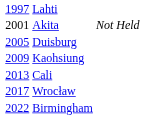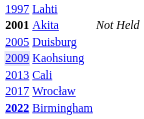(17, 25) normal -> (17, 25) bold
(17, 58) no background -> (17, 58) lavender background
(17, 108) normal -> (17, 108) bold
